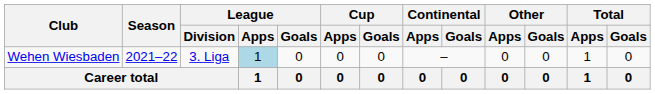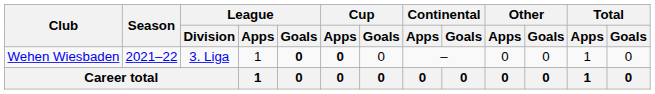(258, 57) lightblue background -> (258, 57) no background
(299, 57) normal -> (299, 57) bold
(340, 57) normal -> (340, 57) bold
